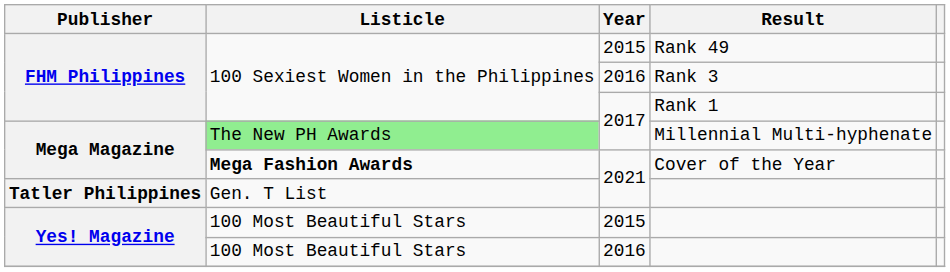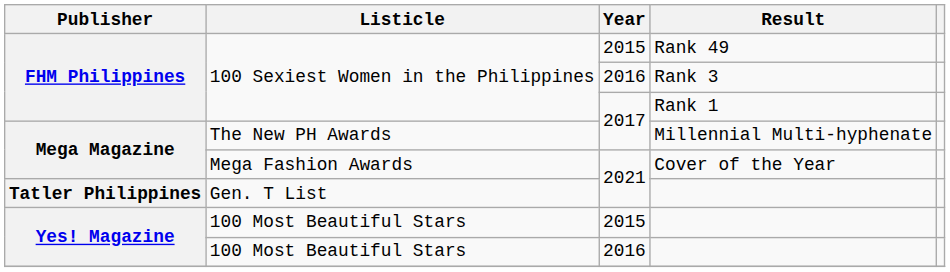(301, 135) lightgreen background -> (301, 135) no background
(311, 164) bold -> (311, 164) normal
